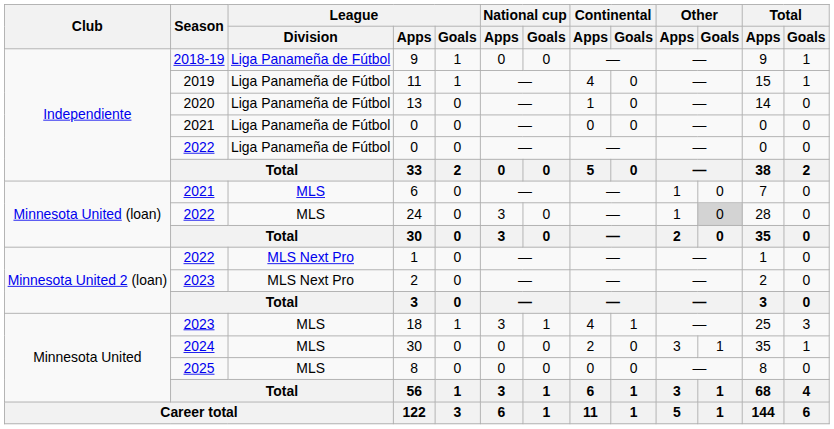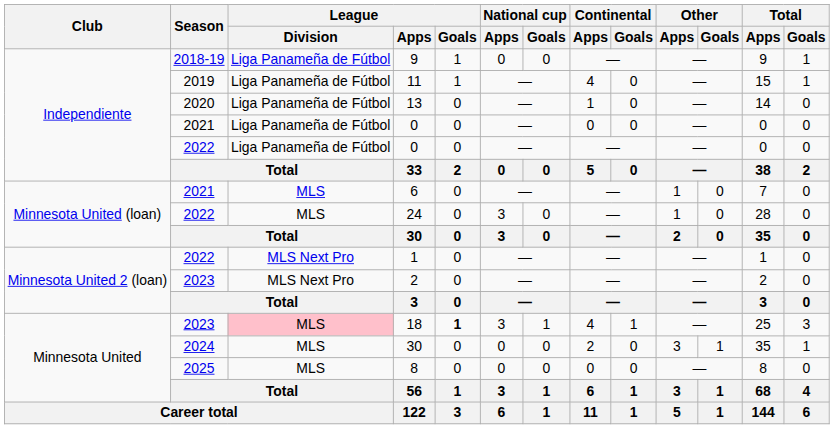(720, 214) lightgrey background -> (720, 214) no background
(311, 324) no background -> (311, 324) pink background
(457, 324) normal -> (457, 324) bold
